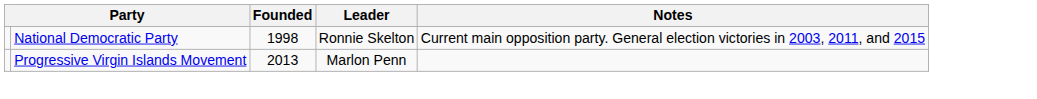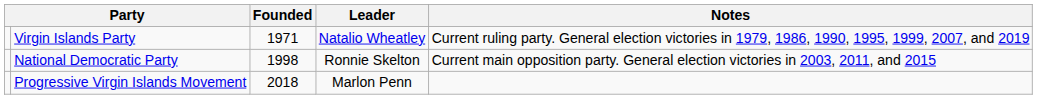+ row: (75, 37)
(283, 60) 2013 -> (283, 82) 2018
